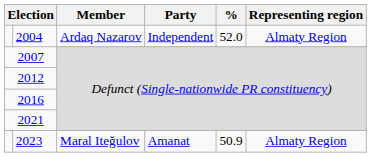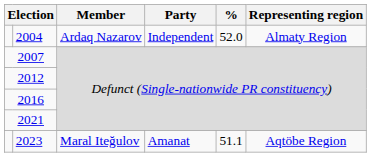(231, 141) 50.9 -> (231, 141) 51.1
(306, 141) Almaty Region -> (306, 141) Aqtöbe Region
